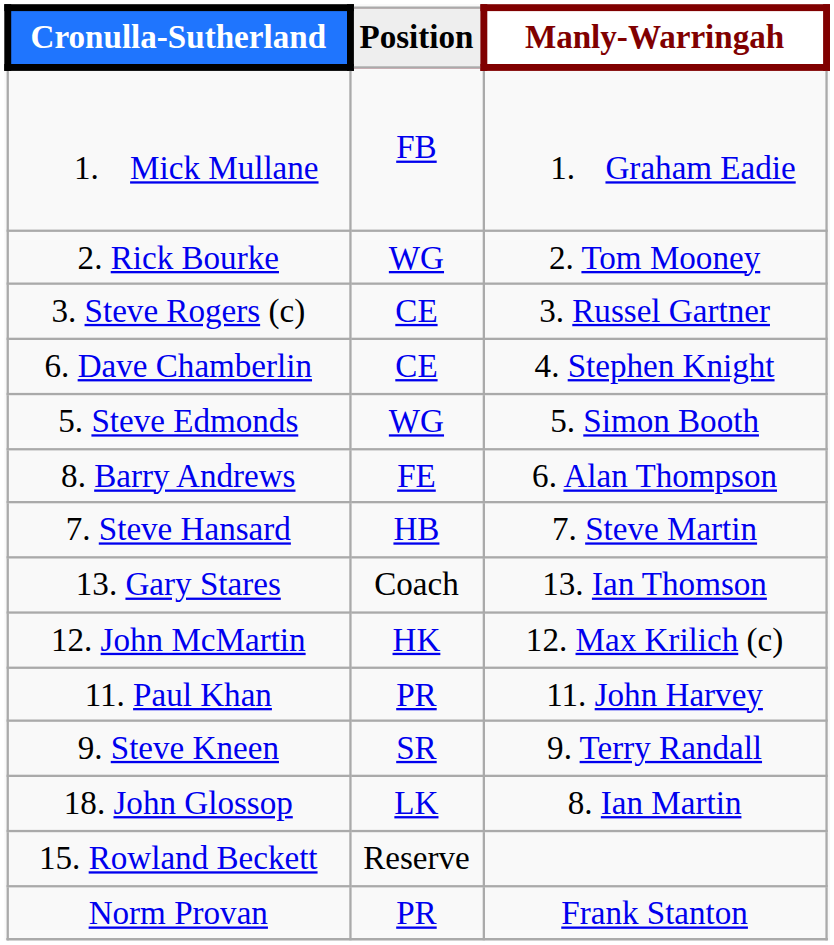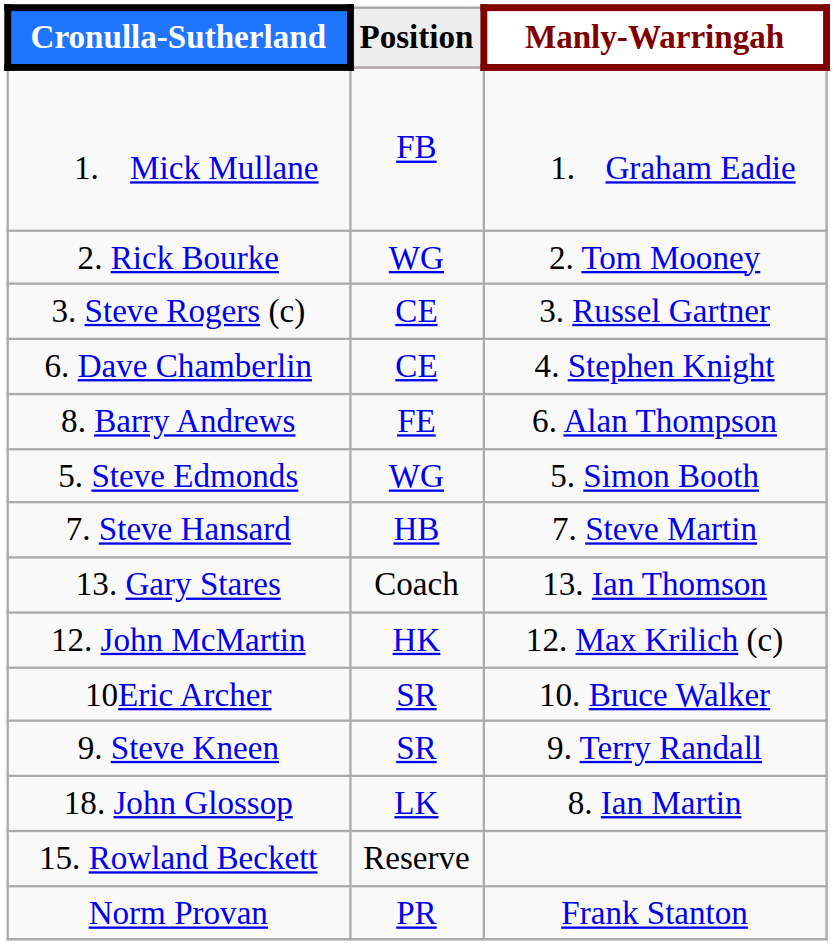rows swapped: (178, 420) <-> (178, 475)
- row: (178, 693)
+ row: (178, 693)
